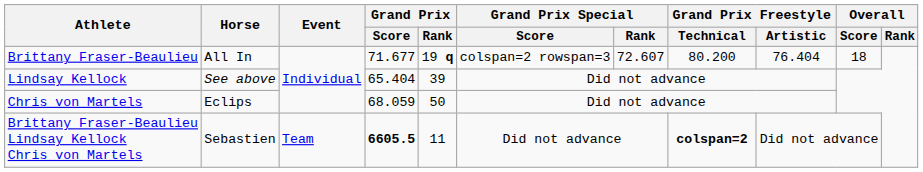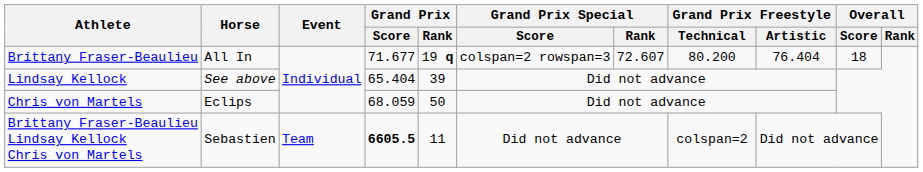(712, 140) bold -> (712, 140) normal
